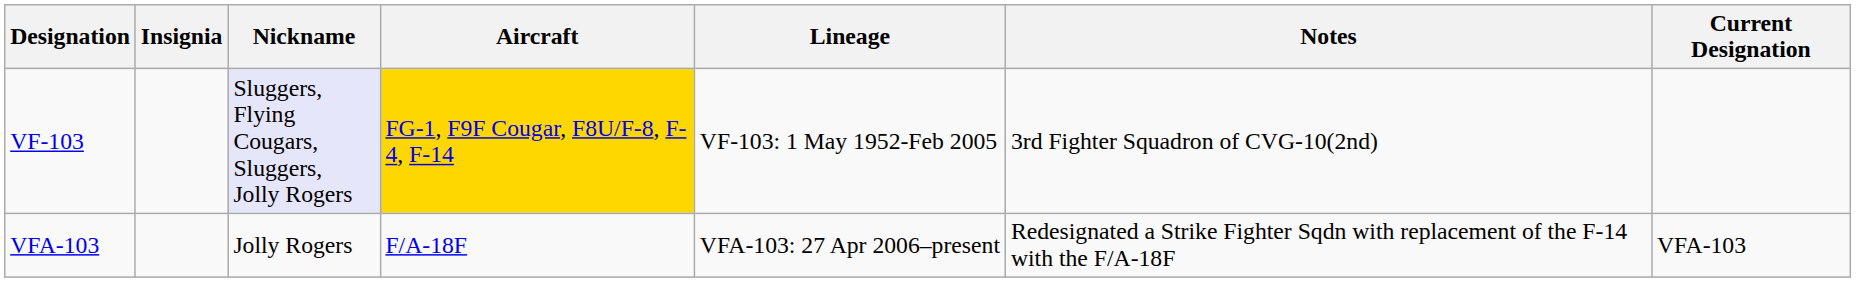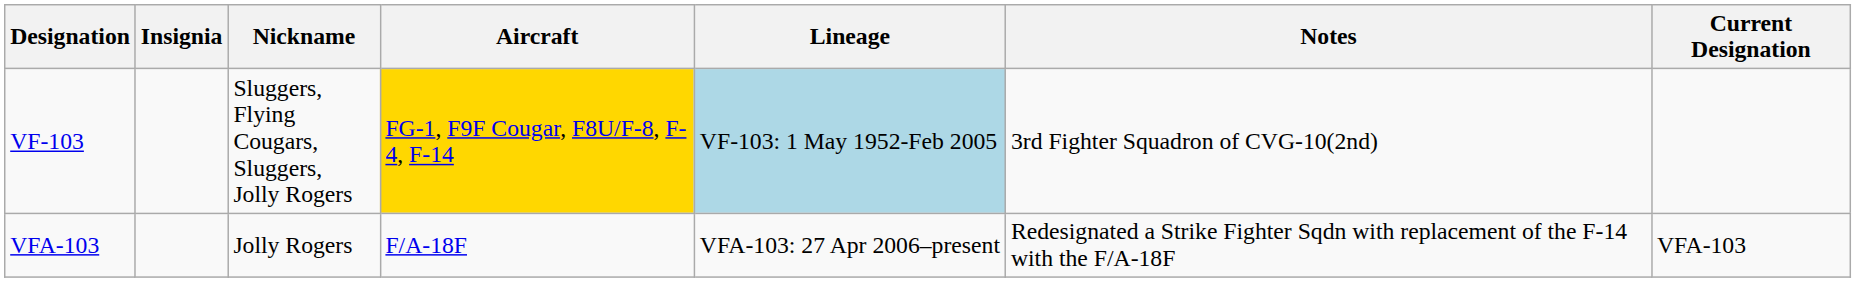(293, 140) lavender background -> (293, 140) no background
(849, 140) no background -> (849, 140) lightblue background
